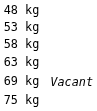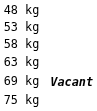(72, 82) normal -> (72, 82) bold
